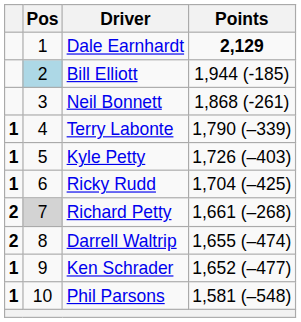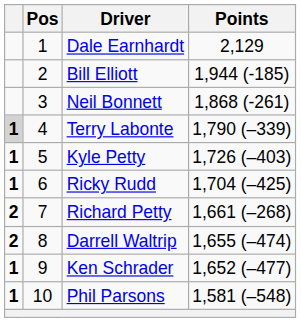(242, 46) bold -> (242, 46) normal
(42, 74) lightblue background -> (42, 74) no background
(13, 129) no background -> (13, 129) lightgrey background
(42, 212) lightgrey background -> (42, 212) no background
